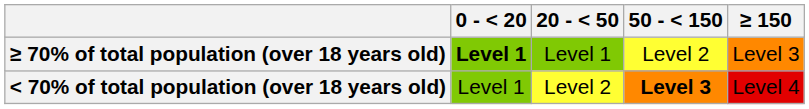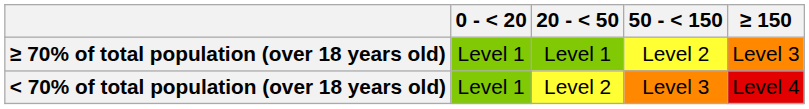(491, 53) bold -> (491, 53) normal
(676, 86) bold -> (676, 86) normal
